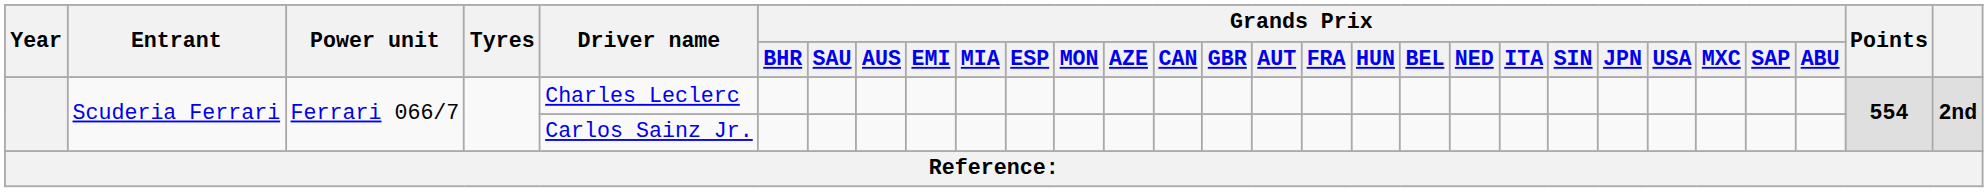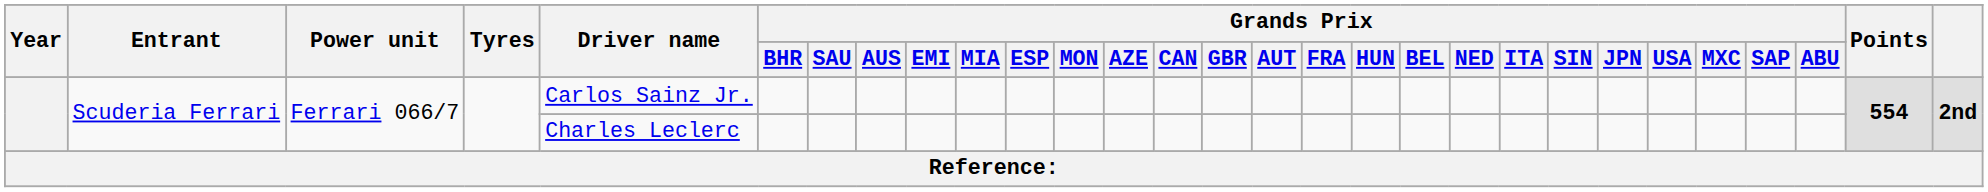(642, 96) Charles Leclerc -> (649, 96) Carlos Sainz Jr.
(649, 132) Carlos Sainz Jr. -> (642, 132) Charles Leclerc
